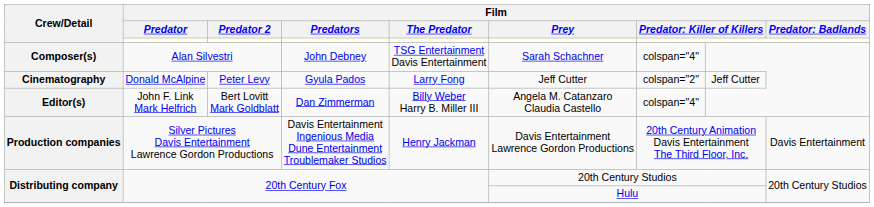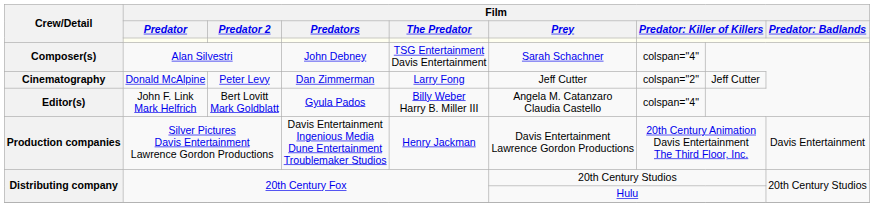(335, 79) Gyula Pados -> (335, 79) Dan Zimmerman
(335, 102) Dan Zimmerman -> (335, 102) Gyula Pados
